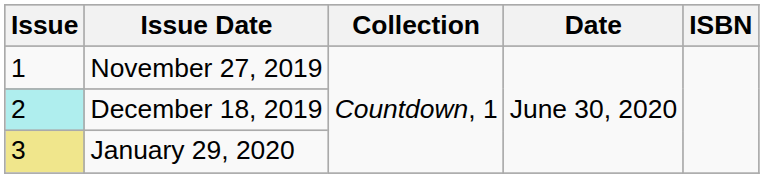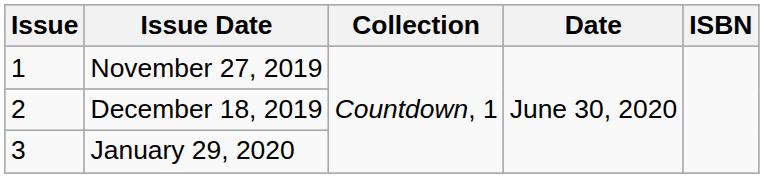(18, 109) paleturquoise background -> (18, 109) no background
(18, 151) khaki background -> (18, 151) no background
